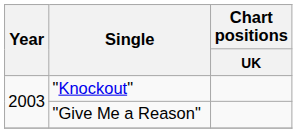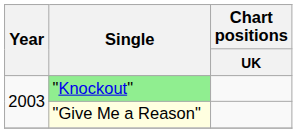(93, 88) no background -> (93, 88) lightgreen background
(127, 114) no background -> (127, 114) lightyellow background
